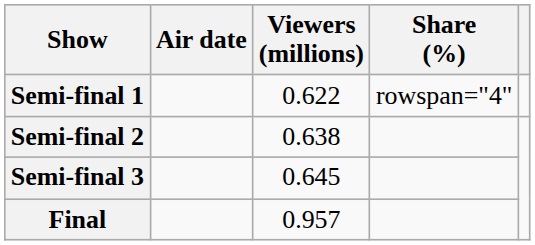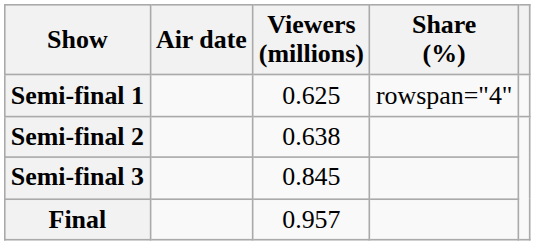(311, 95) 0.622 -> (311, 95) 0.625
(311, 177) 0.645 -> (311, 177) 0.845
